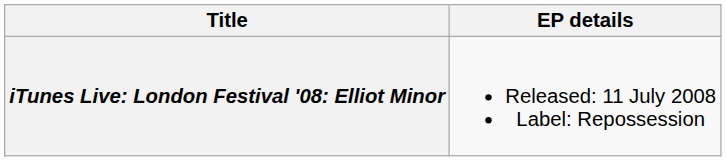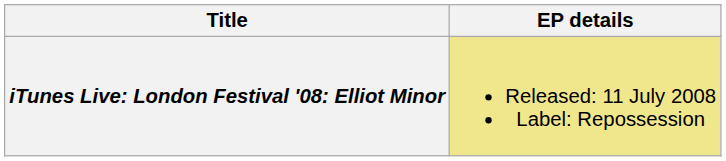(585, 108) no background -> (585, 108) khaki background
